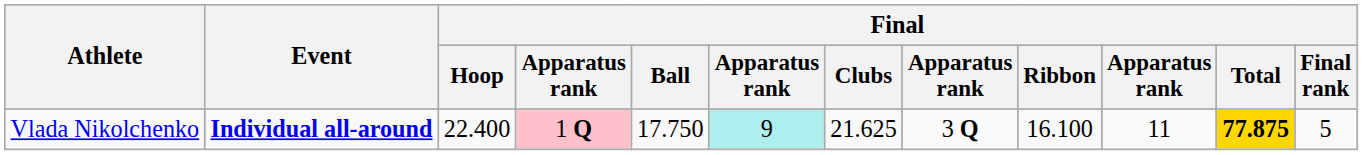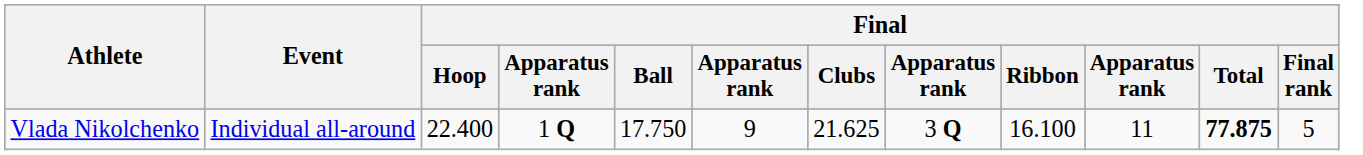(321, 129) bold -> (313, 129) normal
(574, 129) pink background -> (556, 129) no background
(767, 129) paleturquoise background -> (750, 129) no background
(1256, 129) gold background -> (1239, 129) no background
